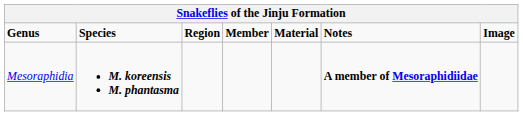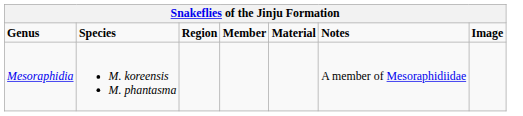(129, 83) bold -> (128, 83) normal
(401, 76) bold -> (394, 76) normal
